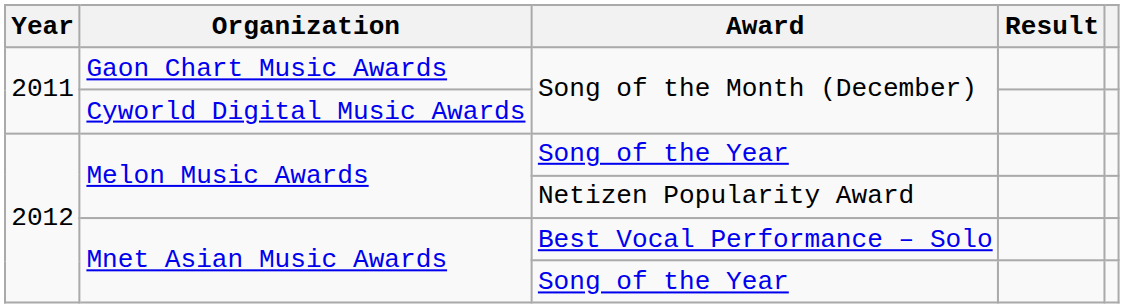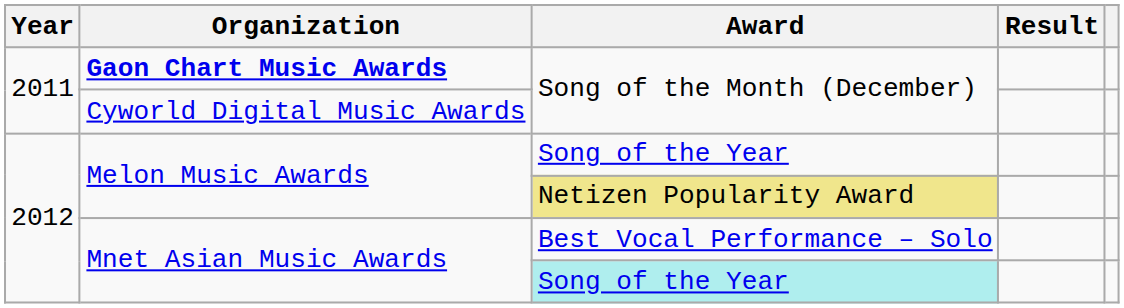(267, 69) normal -> (267, 69) bold
(726, 197) no background -> (726, 197) khaki background
(663, 282) no background -> (663, 282) paleturquoise background
